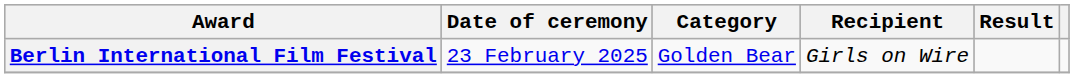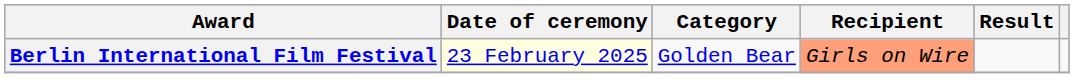(547, 56) no background -> (547, 56) lightyellow background
(888, 56) no background -> (888, 56) lightsalmon background
